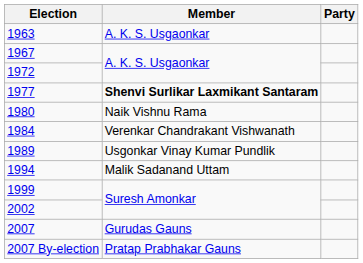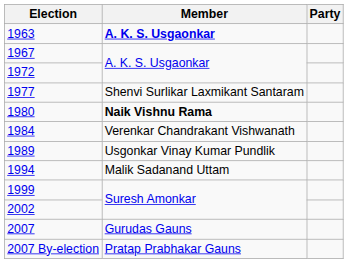(157, 33) normal -> (160, 33) bold
(211, 92) bold -> (204, 92) normal
(156, 111) normal -> (158, 111) bold
